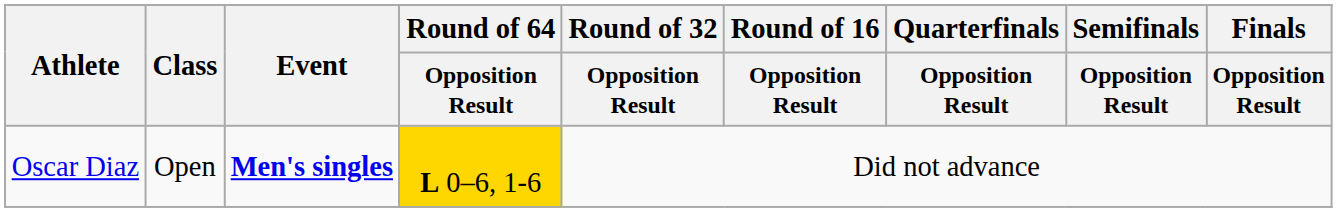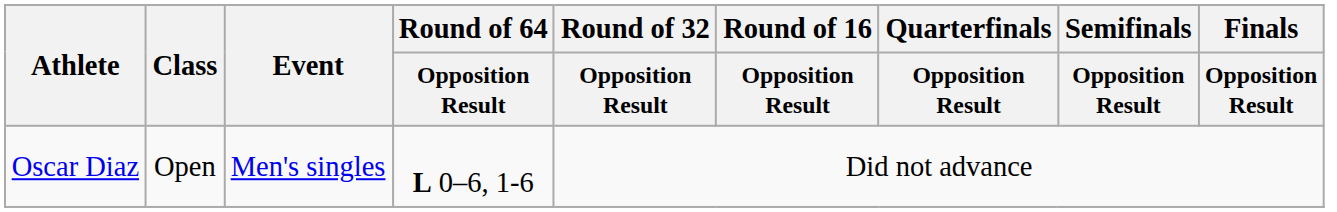(312, 166) bold -> (308, 166) normal
(481, 183) gold background -> (473, 183) no background
